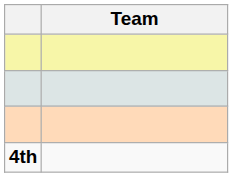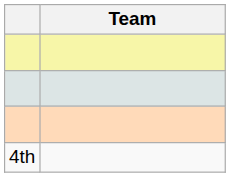(23, 156) bold -> (22, 156) normal
